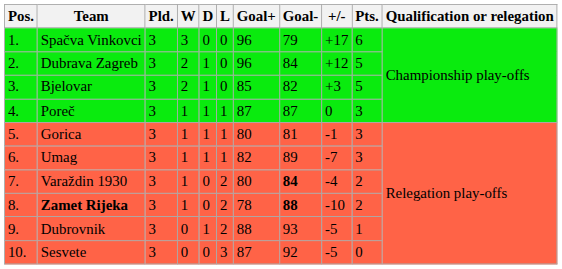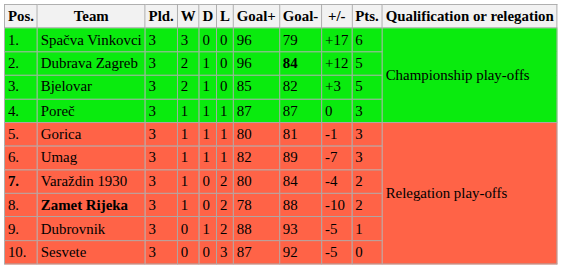(290, 63) normal -> (290, 63) bold
(13, 181) normal -> (13, 181) bold
(290, 181) bold -> (290, 181) normal
(290, 205) bold -> (290, 205) normal
